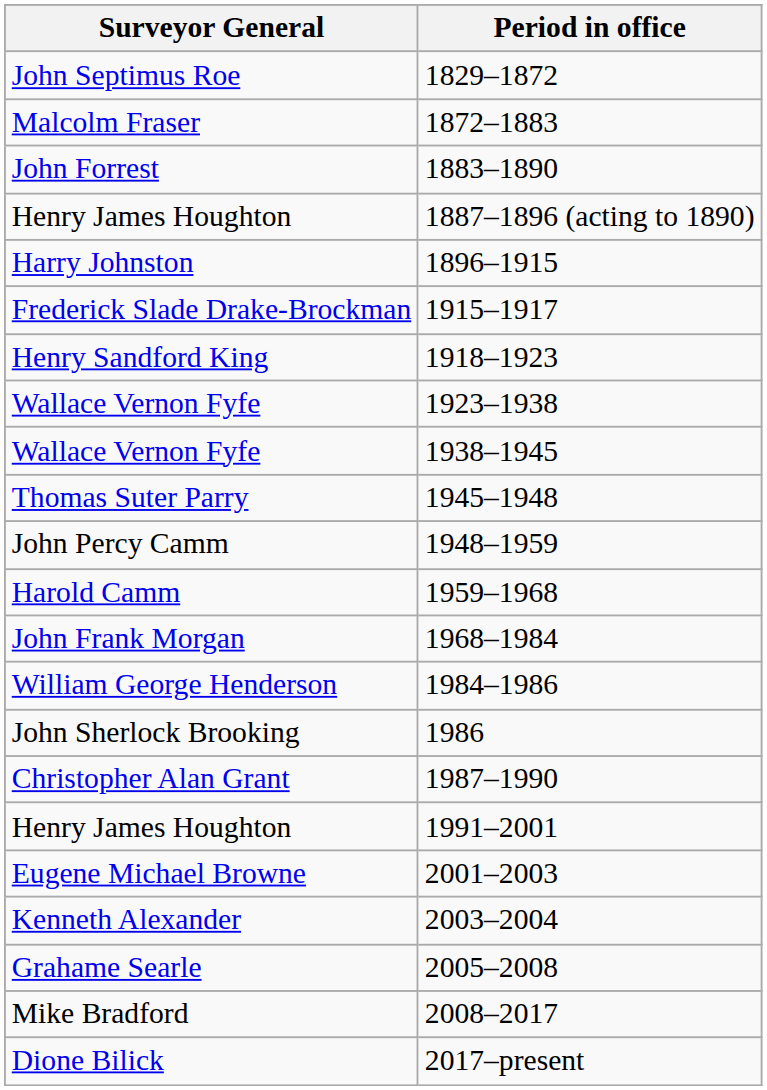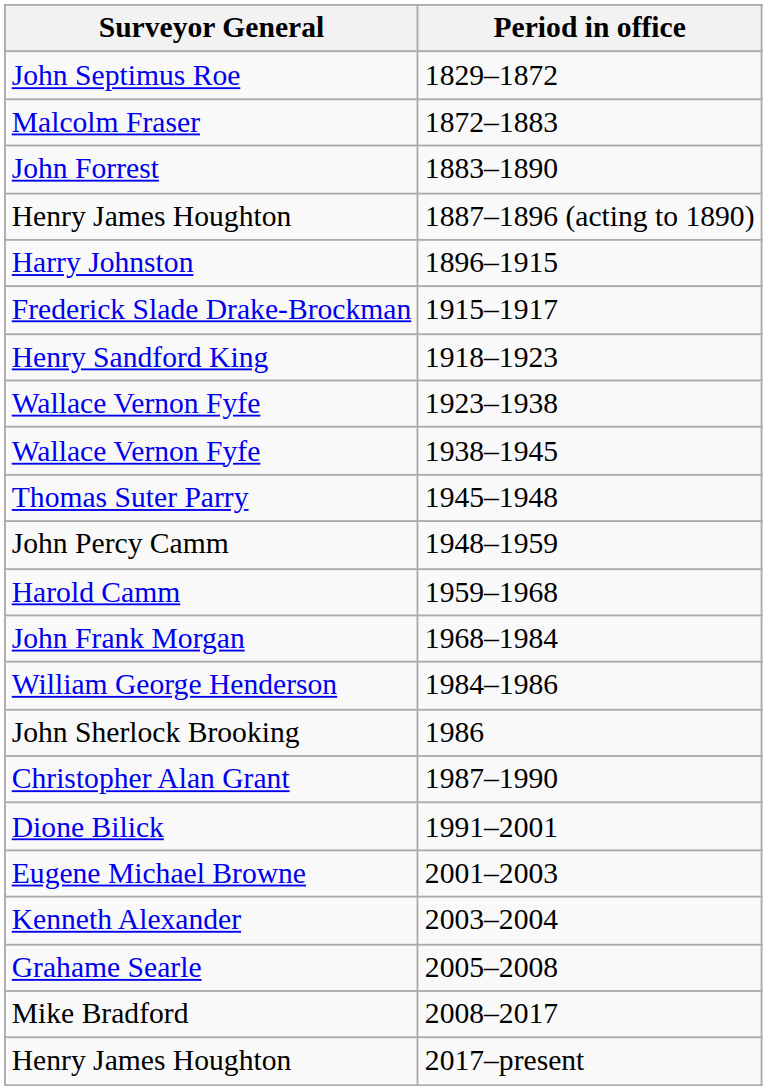(152, 826) Henry James Houghton -> (88, 826) Dione Bilick
(88, 1060) Dione Bilick -> (152, 1060) Henry James Houghton
